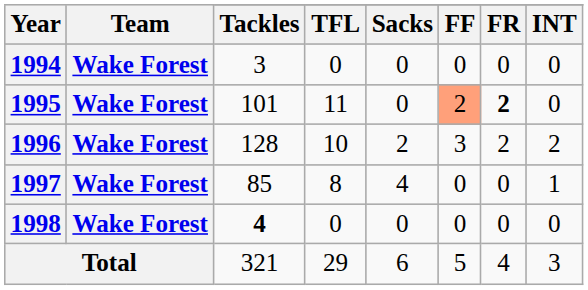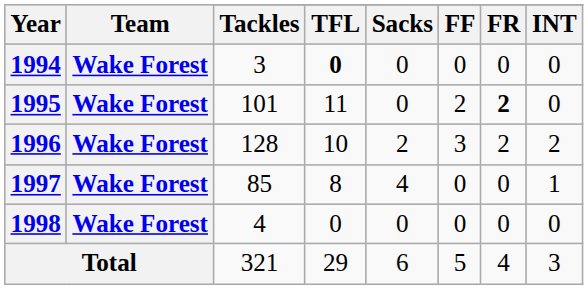(336, 64) normal -> (336, 64) bold
(460, 104) lightsalmon background -> (460, 104) no background
(260, 223) bold -> (260, 223) normal
